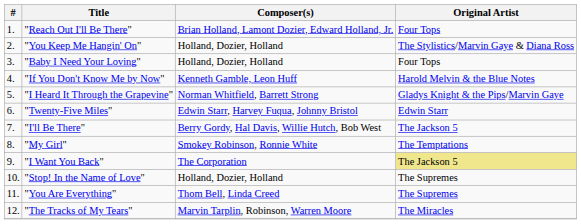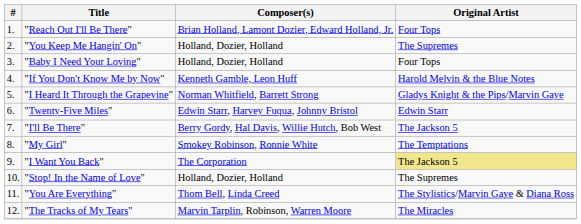(486, 45) The Stylistics/Marvin Gaye & Diana Ross -> (428, 45) The Supremes
(428, 194) The Supremes -> (486, 194) The Stylistics/Marvin Gaye & Diana Ross
